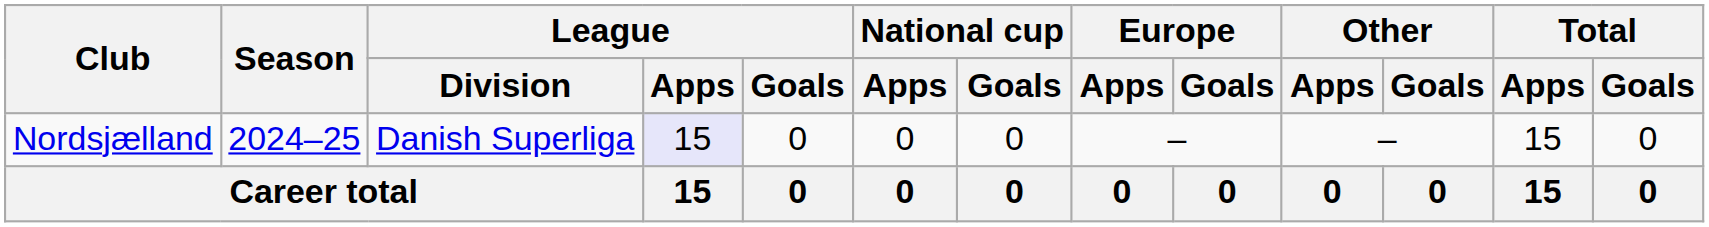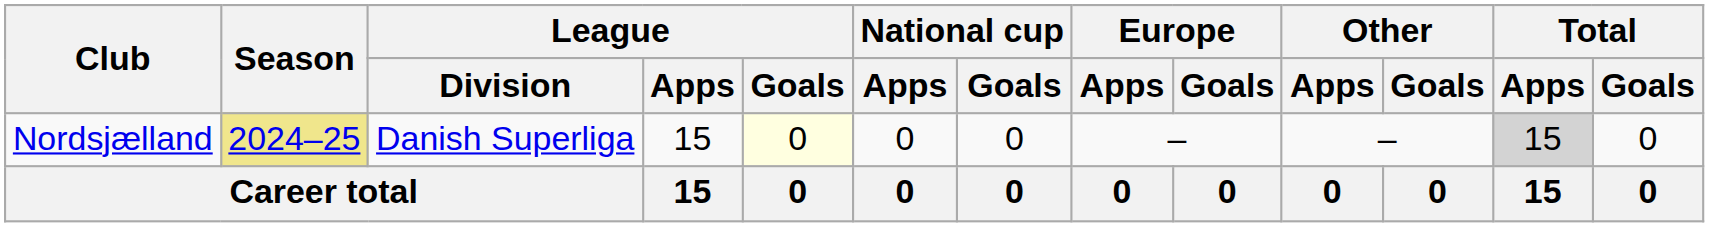(294, 138) no background -> (294, 138) khaki background
(692, 138) lavender background -> (692, 138) no background
(798, 138) no background -> (798, 138) lightyellow background
(1543, 138) no background -> (1543, 138) lightgrey background
